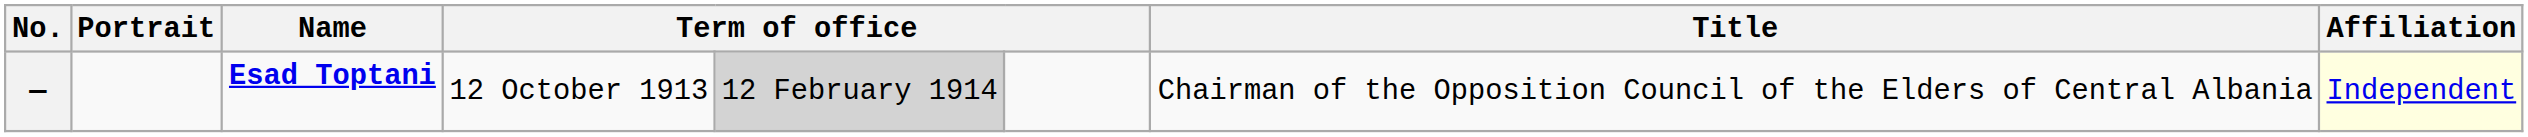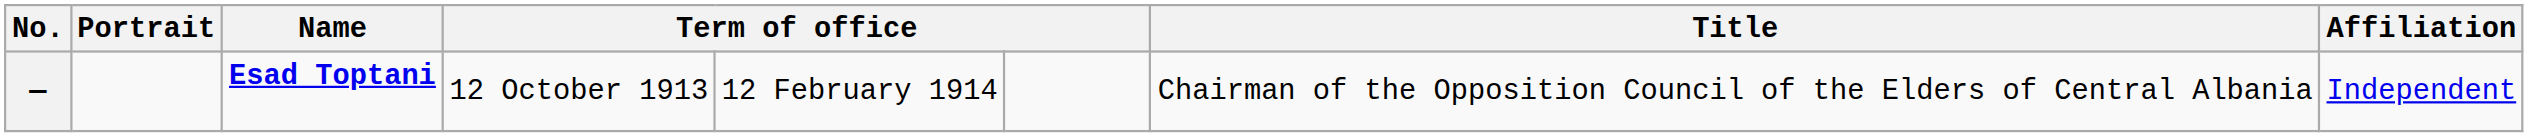(860, 92) lightgrey background -> (860, 92) no background
(2421, 92) lightyellow background -> (2421, 92) no background
